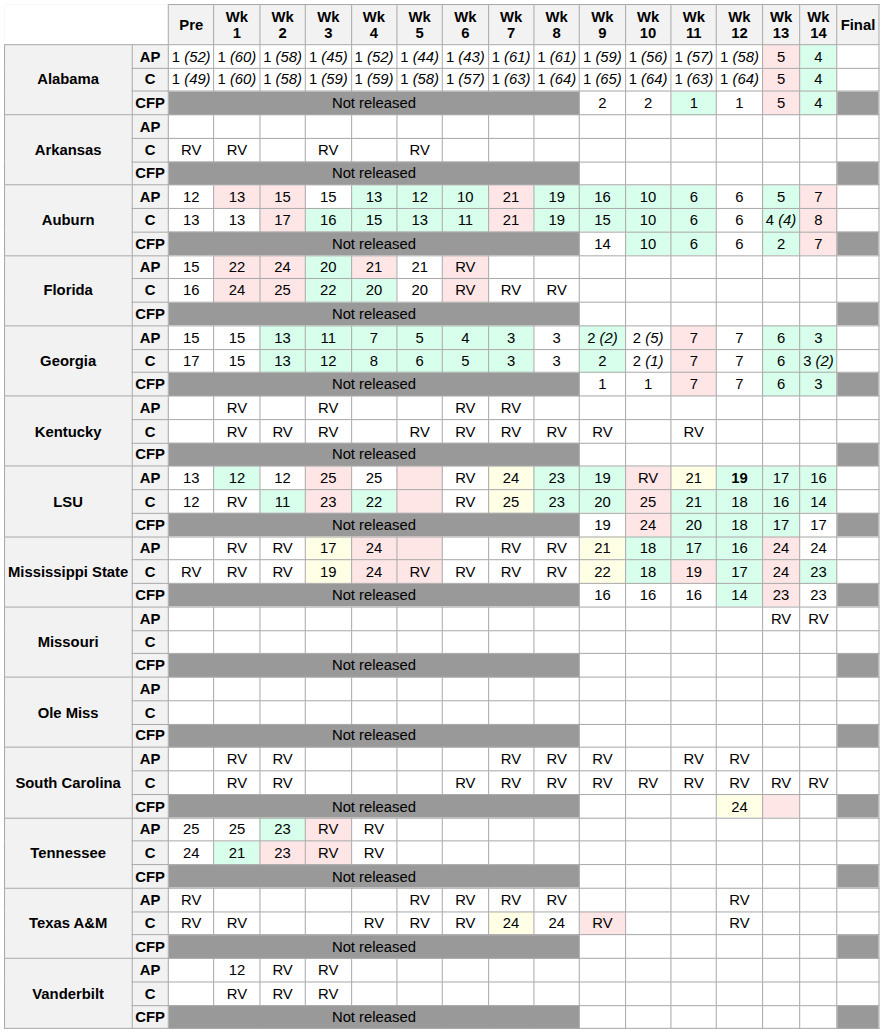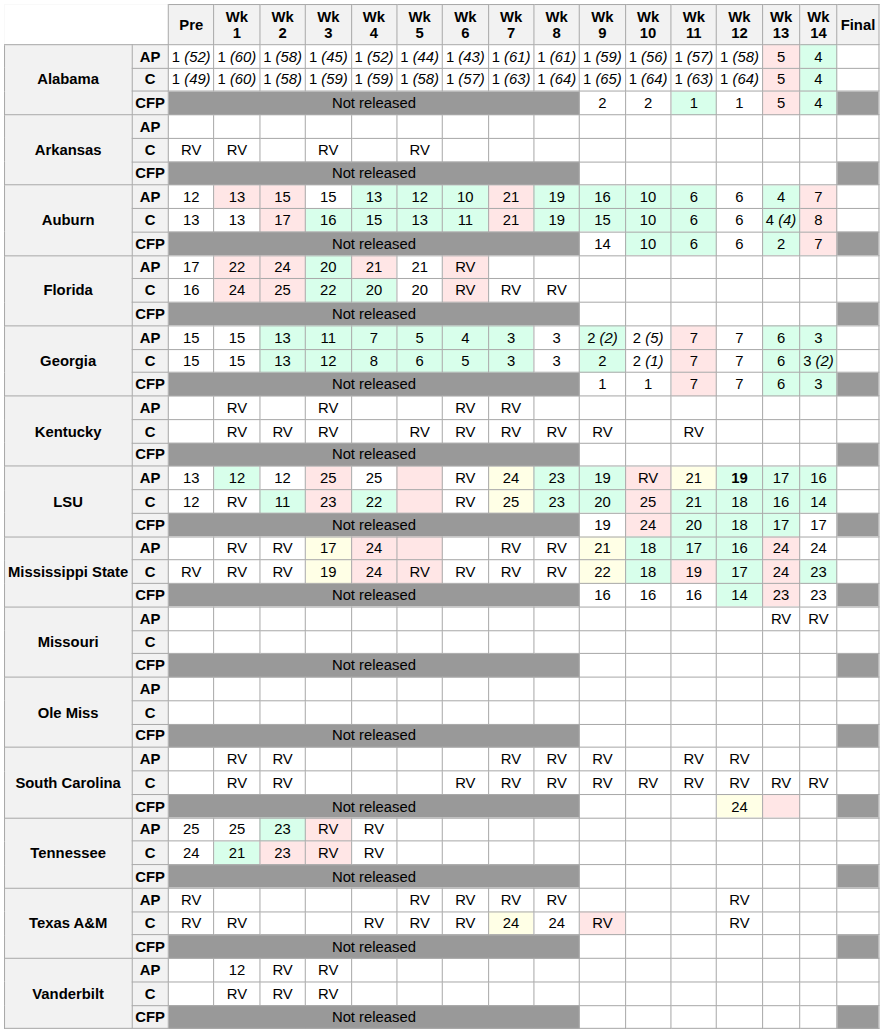(781, 197) 5 -> (781, 197) 4
(191, 267) 15 -> (191, 267) 17
(191, 361) 17 -> (191, 361) 15
